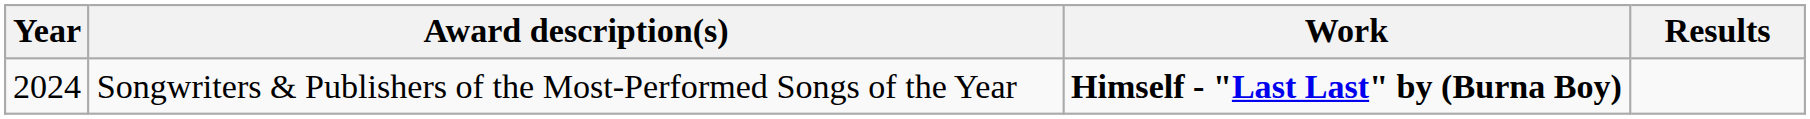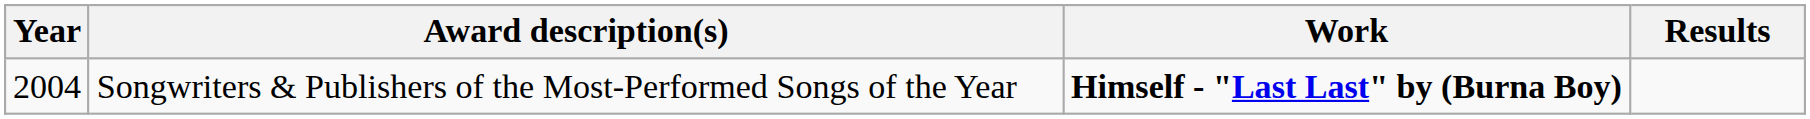(47, 85) 2024 -> (47, 85) 2004
